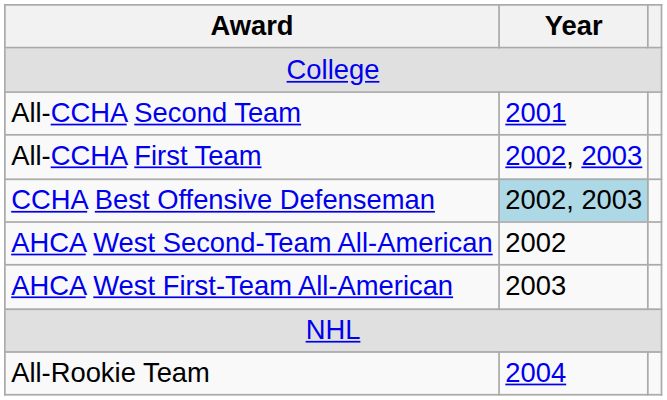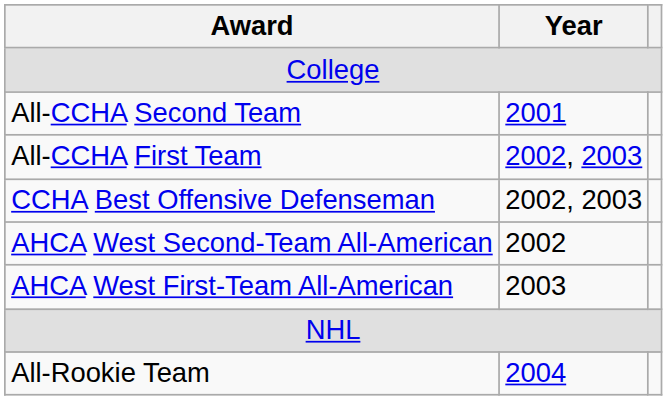(574, 199) lightblue background -> (574, 199) no background
